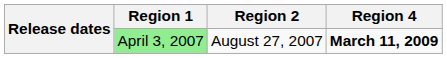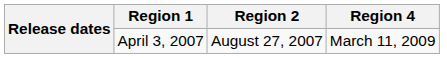(161, 41) lightgreen background -> (161, 41) no background
(384, 41) bold -> (383, 41) normal
